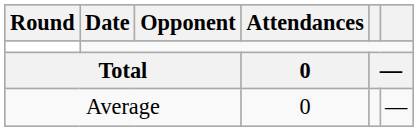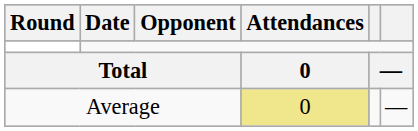(305, 106) no background -> (305, 106) khaki background
